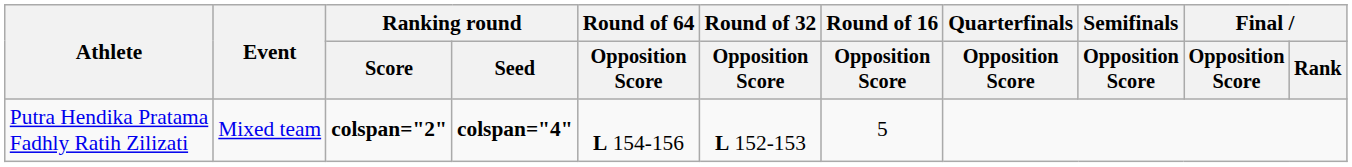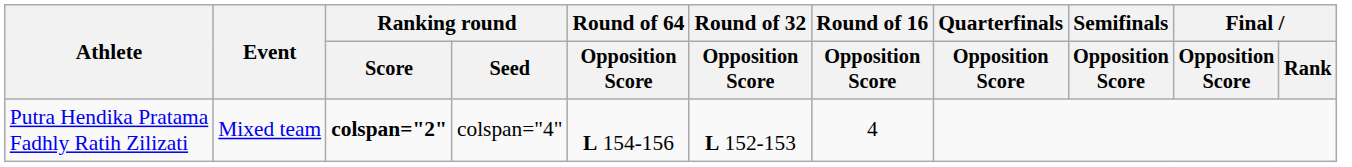(515, 129) bold -> (510, 129) normal
(882, 129) 5 -> (872, 129) 4
